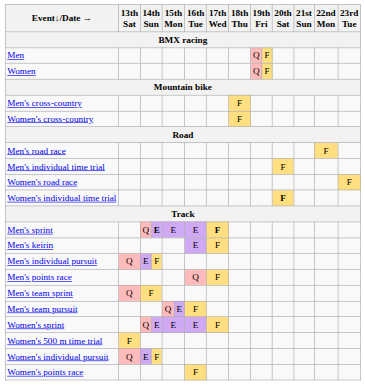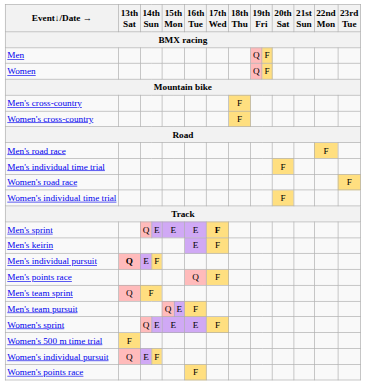(283, 198) bold -> (283, 198) normal
(157, 230) bold -> (157, 230) normal
(129, 261) normal -> (129, 261) bold
